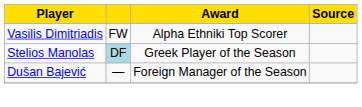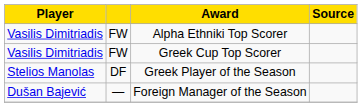+ row: (220, 53)
(118, 53) lightblue background -> (118, 72) no background
